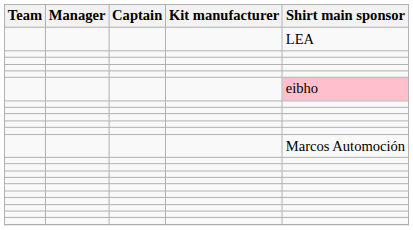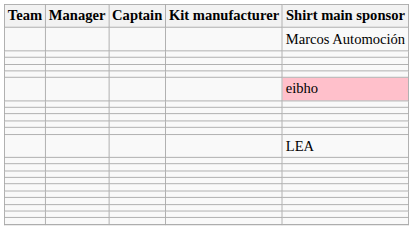(300, 39) LEA -> (345, 39) Marcos Automoción
(345, 145) Marcos Automoción -> (300, 145) LEA
